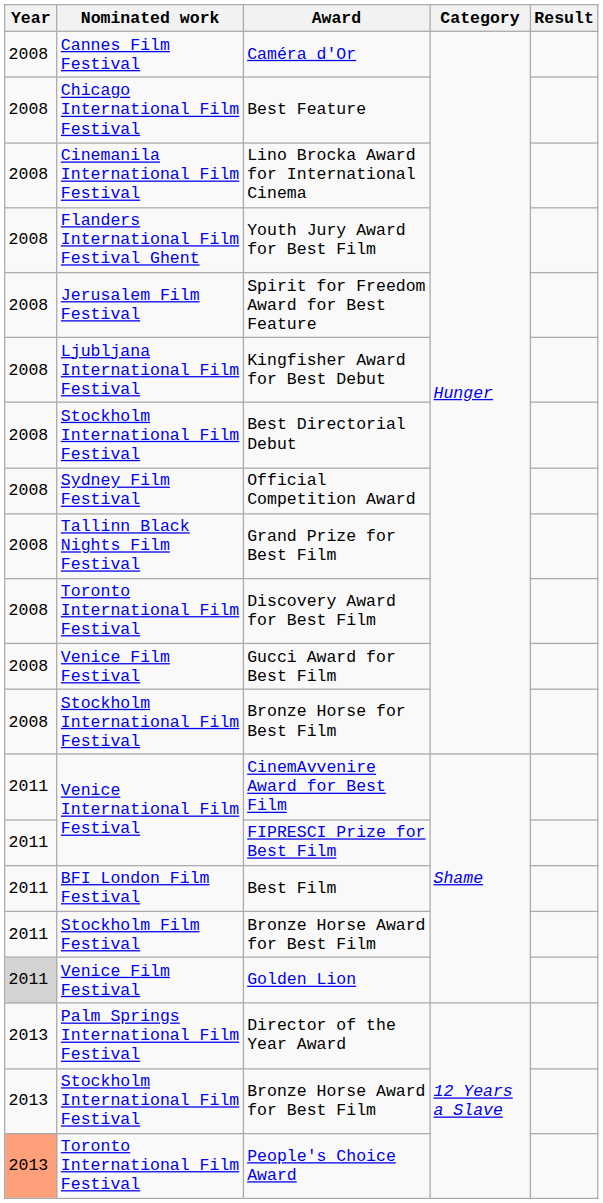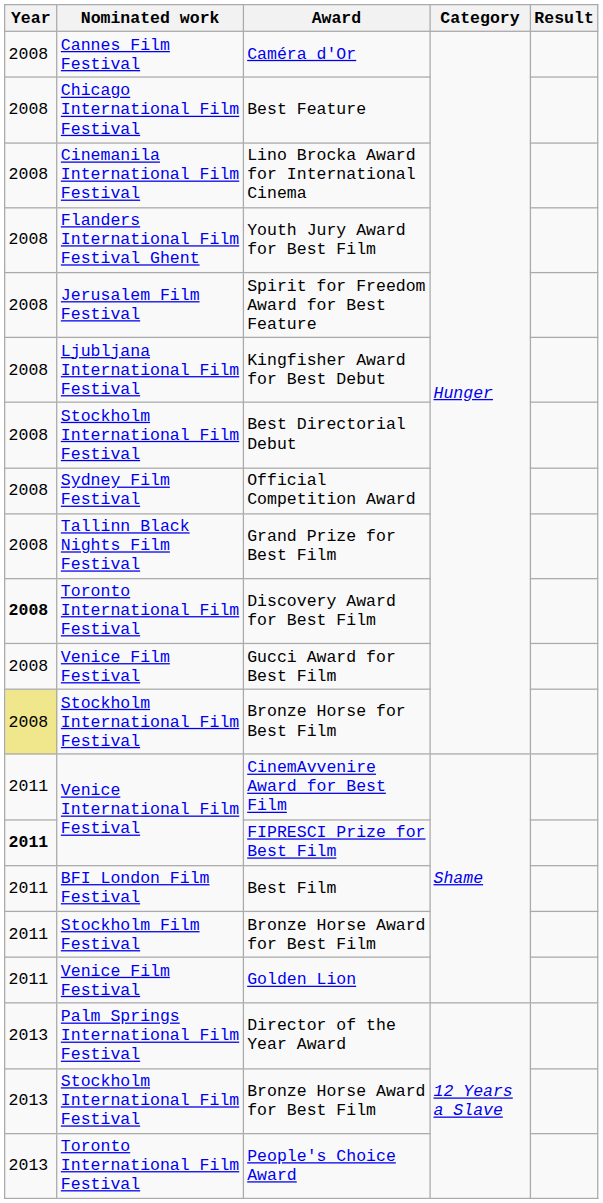(28, 611) normal -> (28, 611) bold
(28, 722) no background -> (28, 722) khaki background
(28, 842) normal -> (28, 842) bold
(28, 980) lightgrey background -> (28, 980) no background
(28, 1166) lightsalmon background -> (28, 1166) no background
